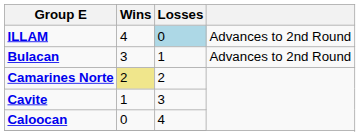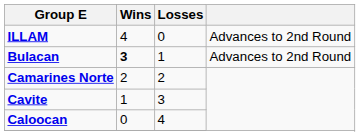(161, 36) lightblue background -> (161, 36) no background
(124, 57) normal -> (124, 57) bold
(124, 78) khaki background -> (124, 78) no background
